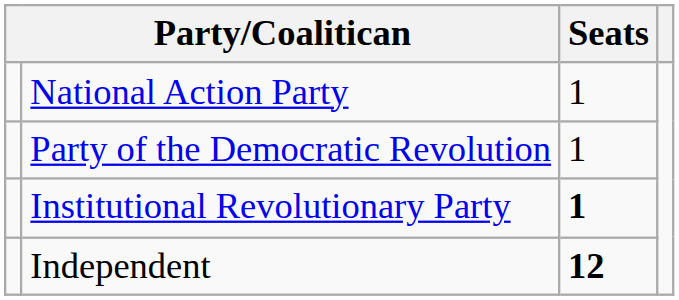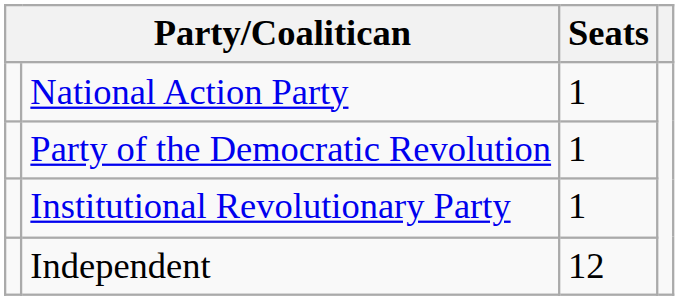(577, 206) bold -> (577, 206) normal
(586, 264) bold -> (586, 264) normal
